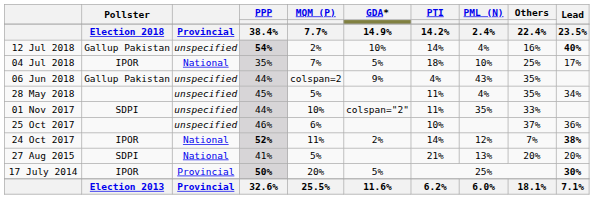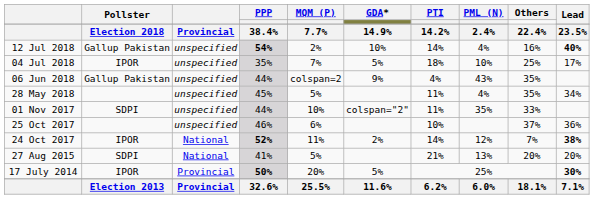(206, 63) National -> (206, 63) unspecified
